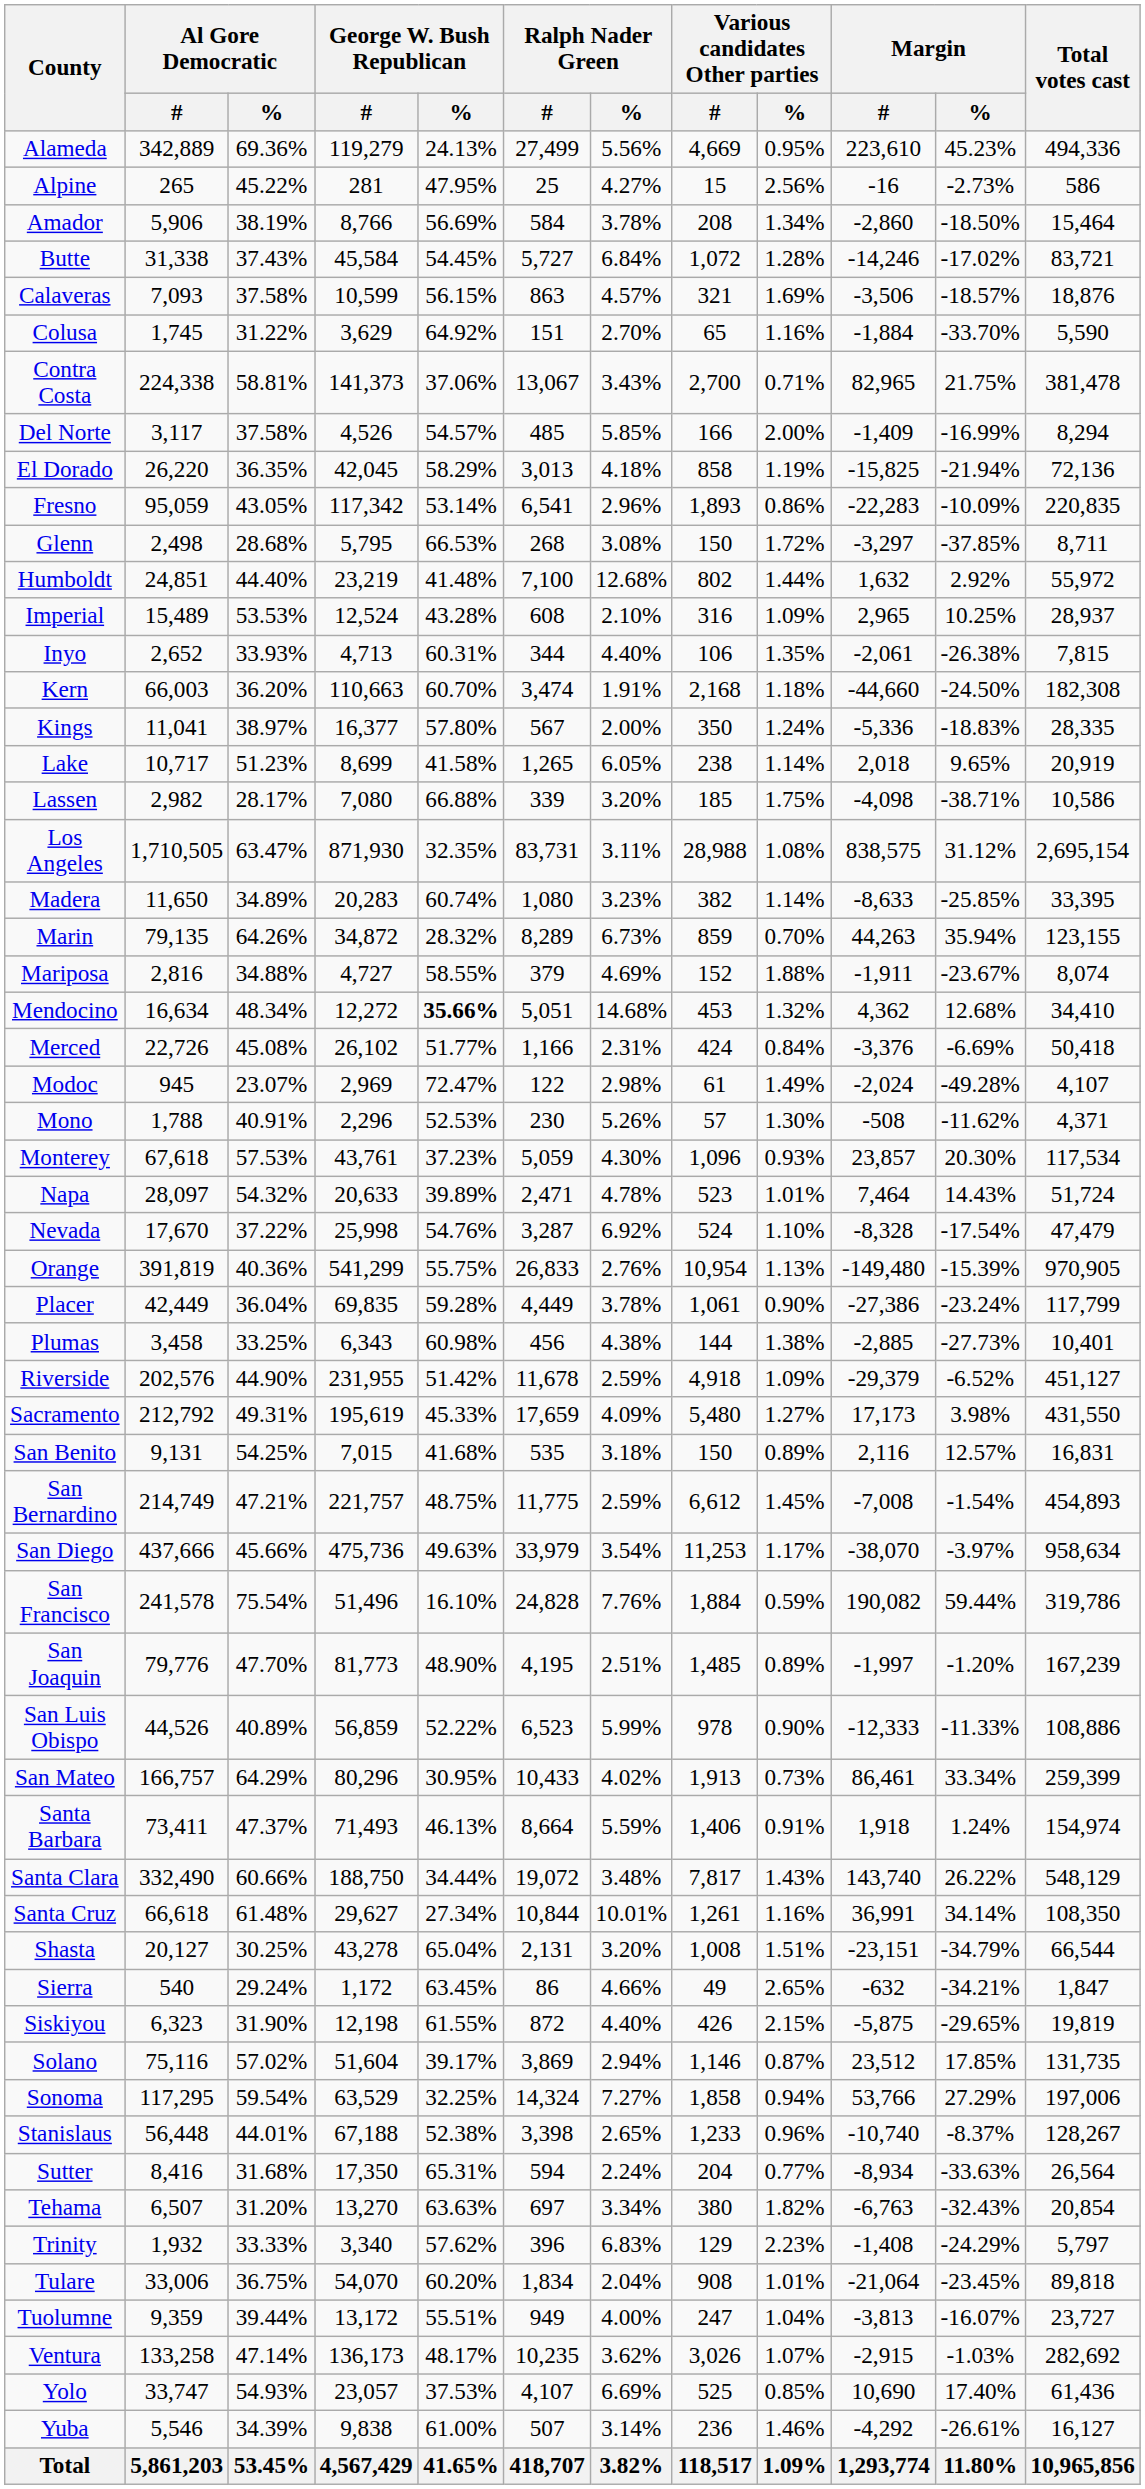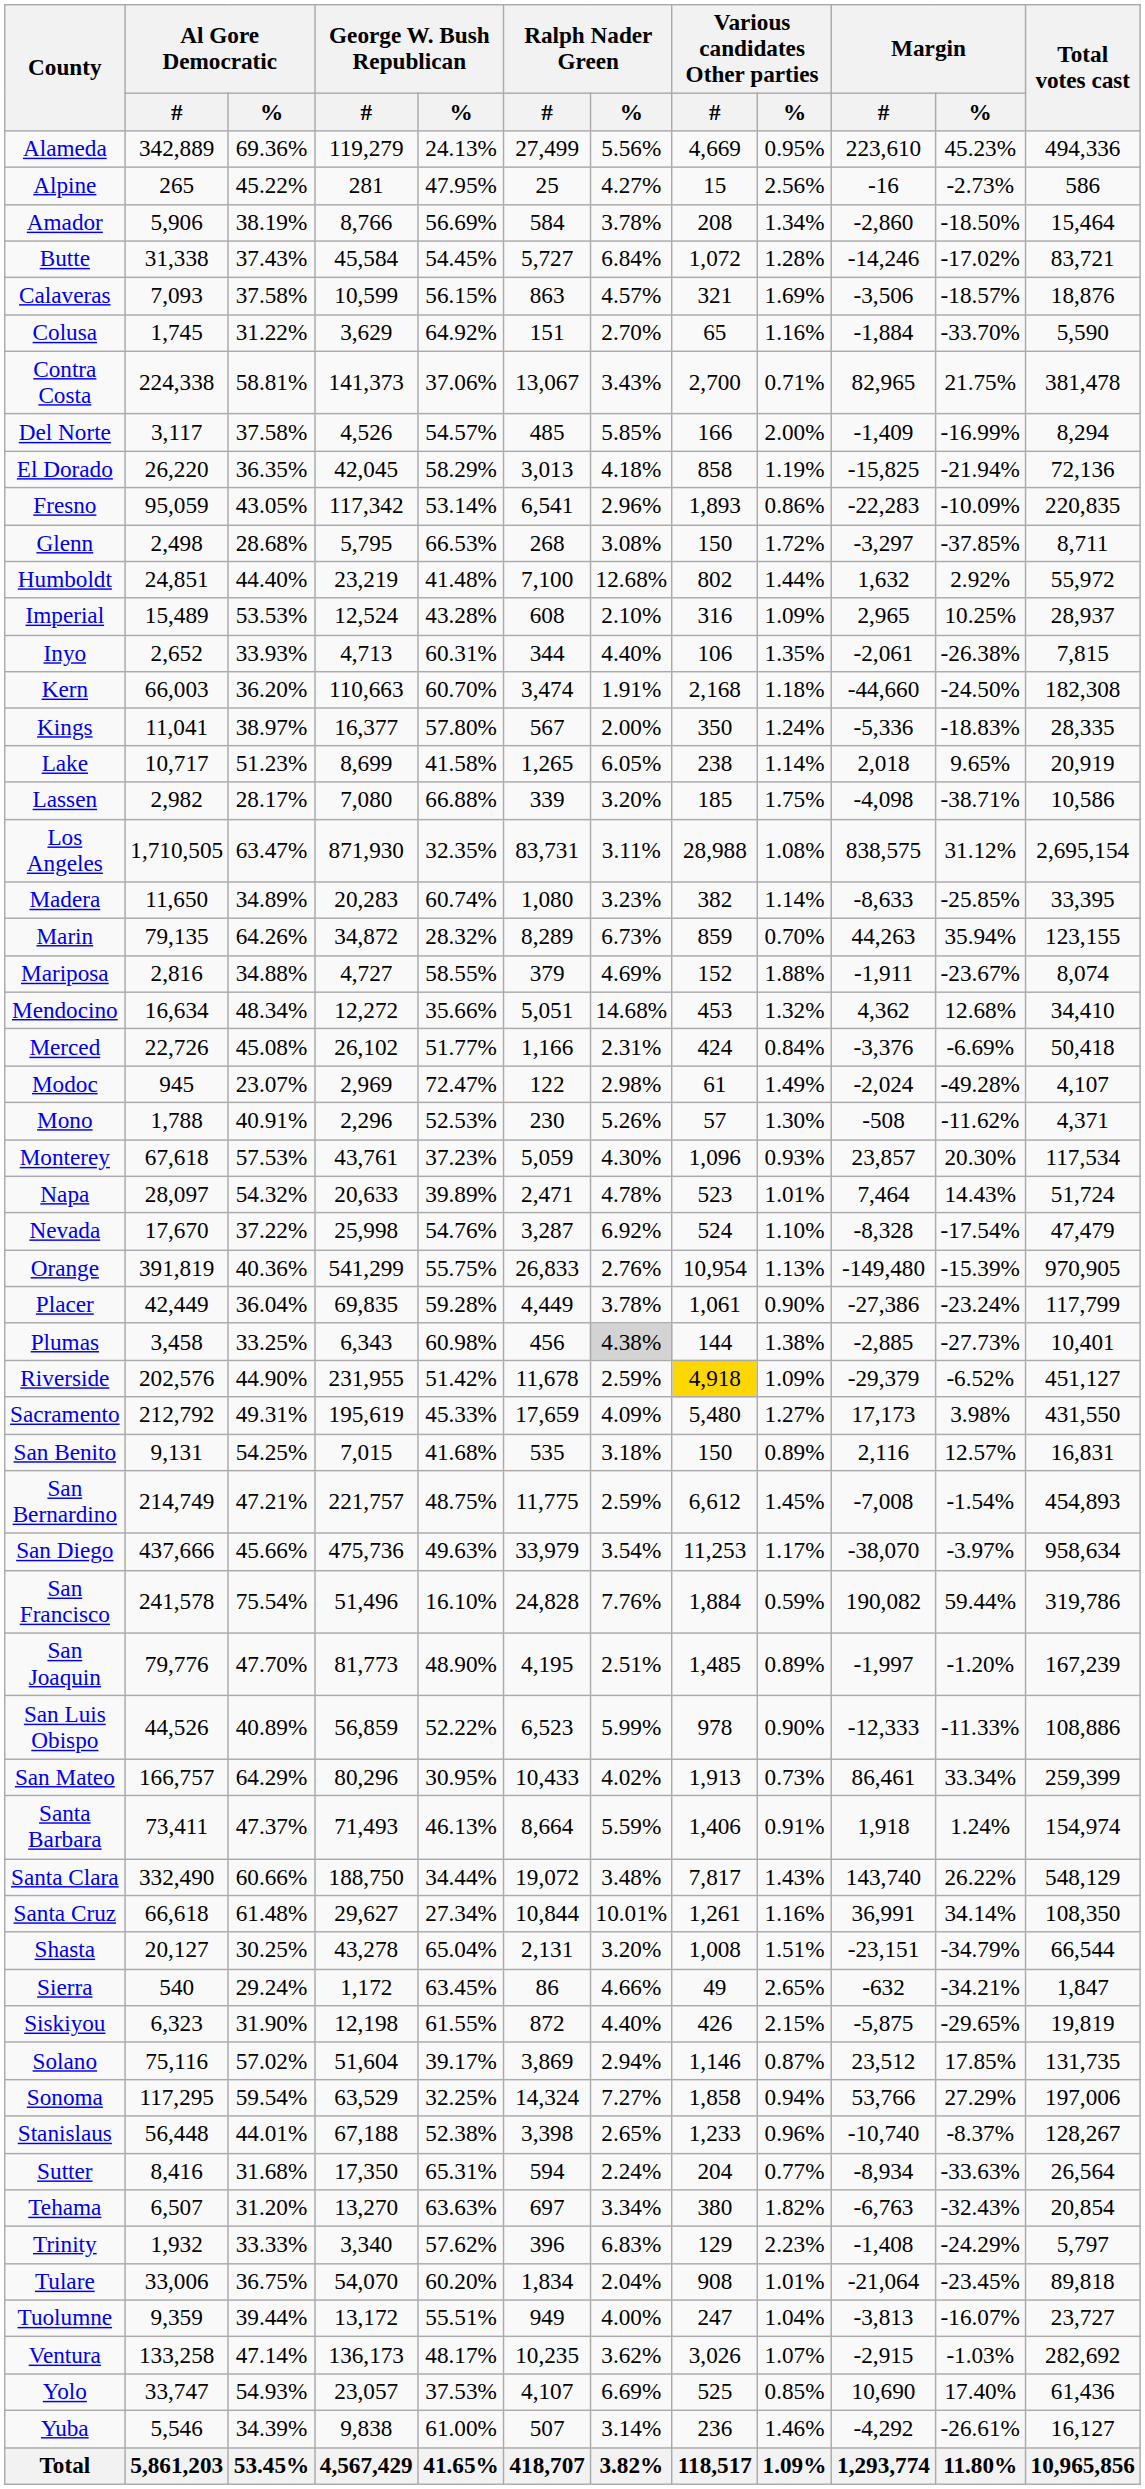(461, 1010) bold -> (461, 1010) normal
(631, 1341) no background -> (631, 1341) lightgrey background
(715, 1378) no background -> (715, 1378) gold background
